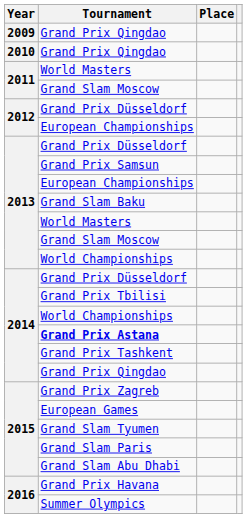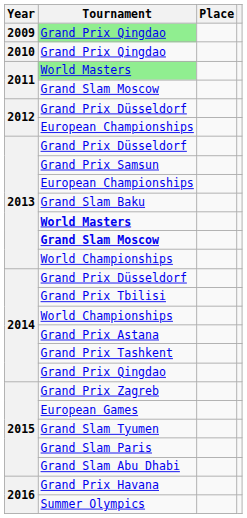(103, 33) no background -> (103, 33) lightgreen background
(86, 70) no background -> (86, 70) lightgreen background
(86, 221) normal -> (86, 221) bold
(100, 240) normal -> (100, 240) bold
(100, 334) bold -> (100, 334) normal
